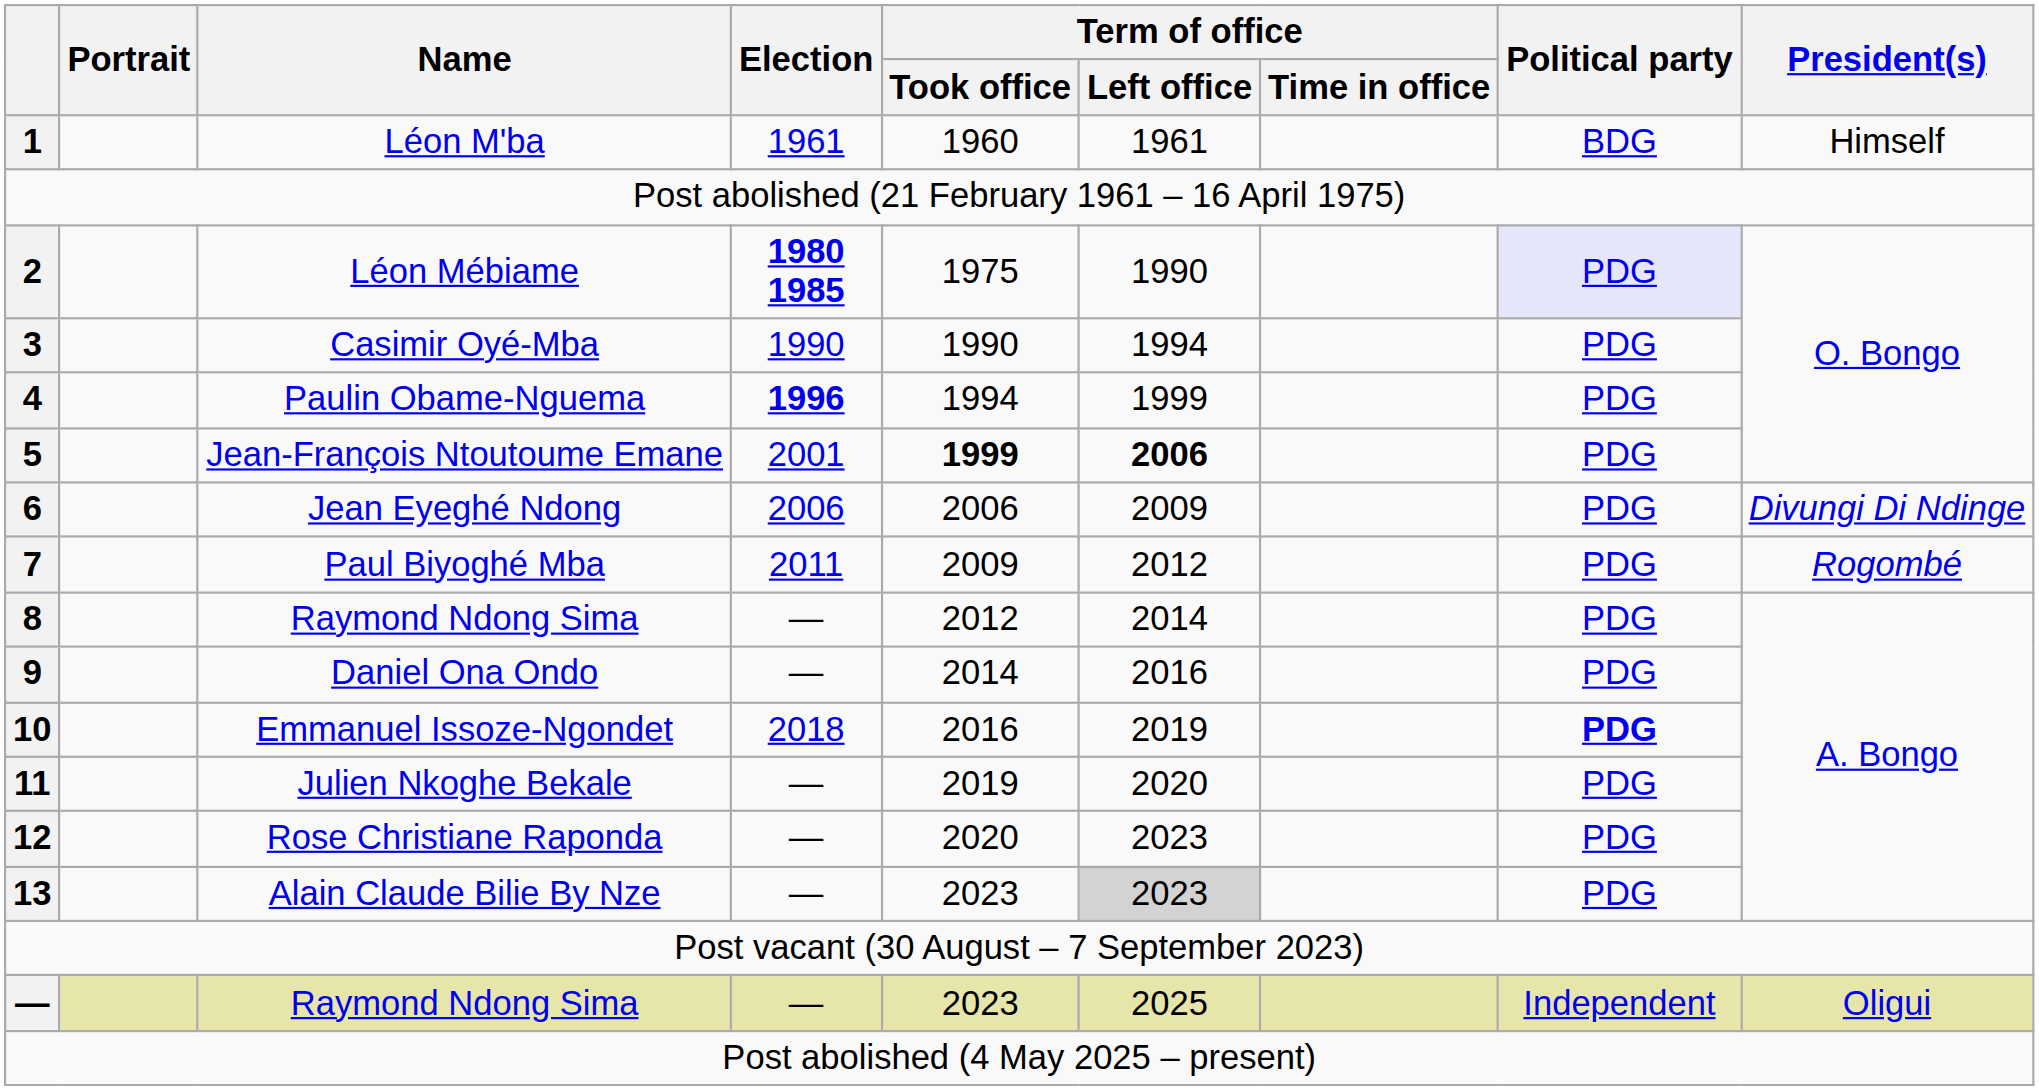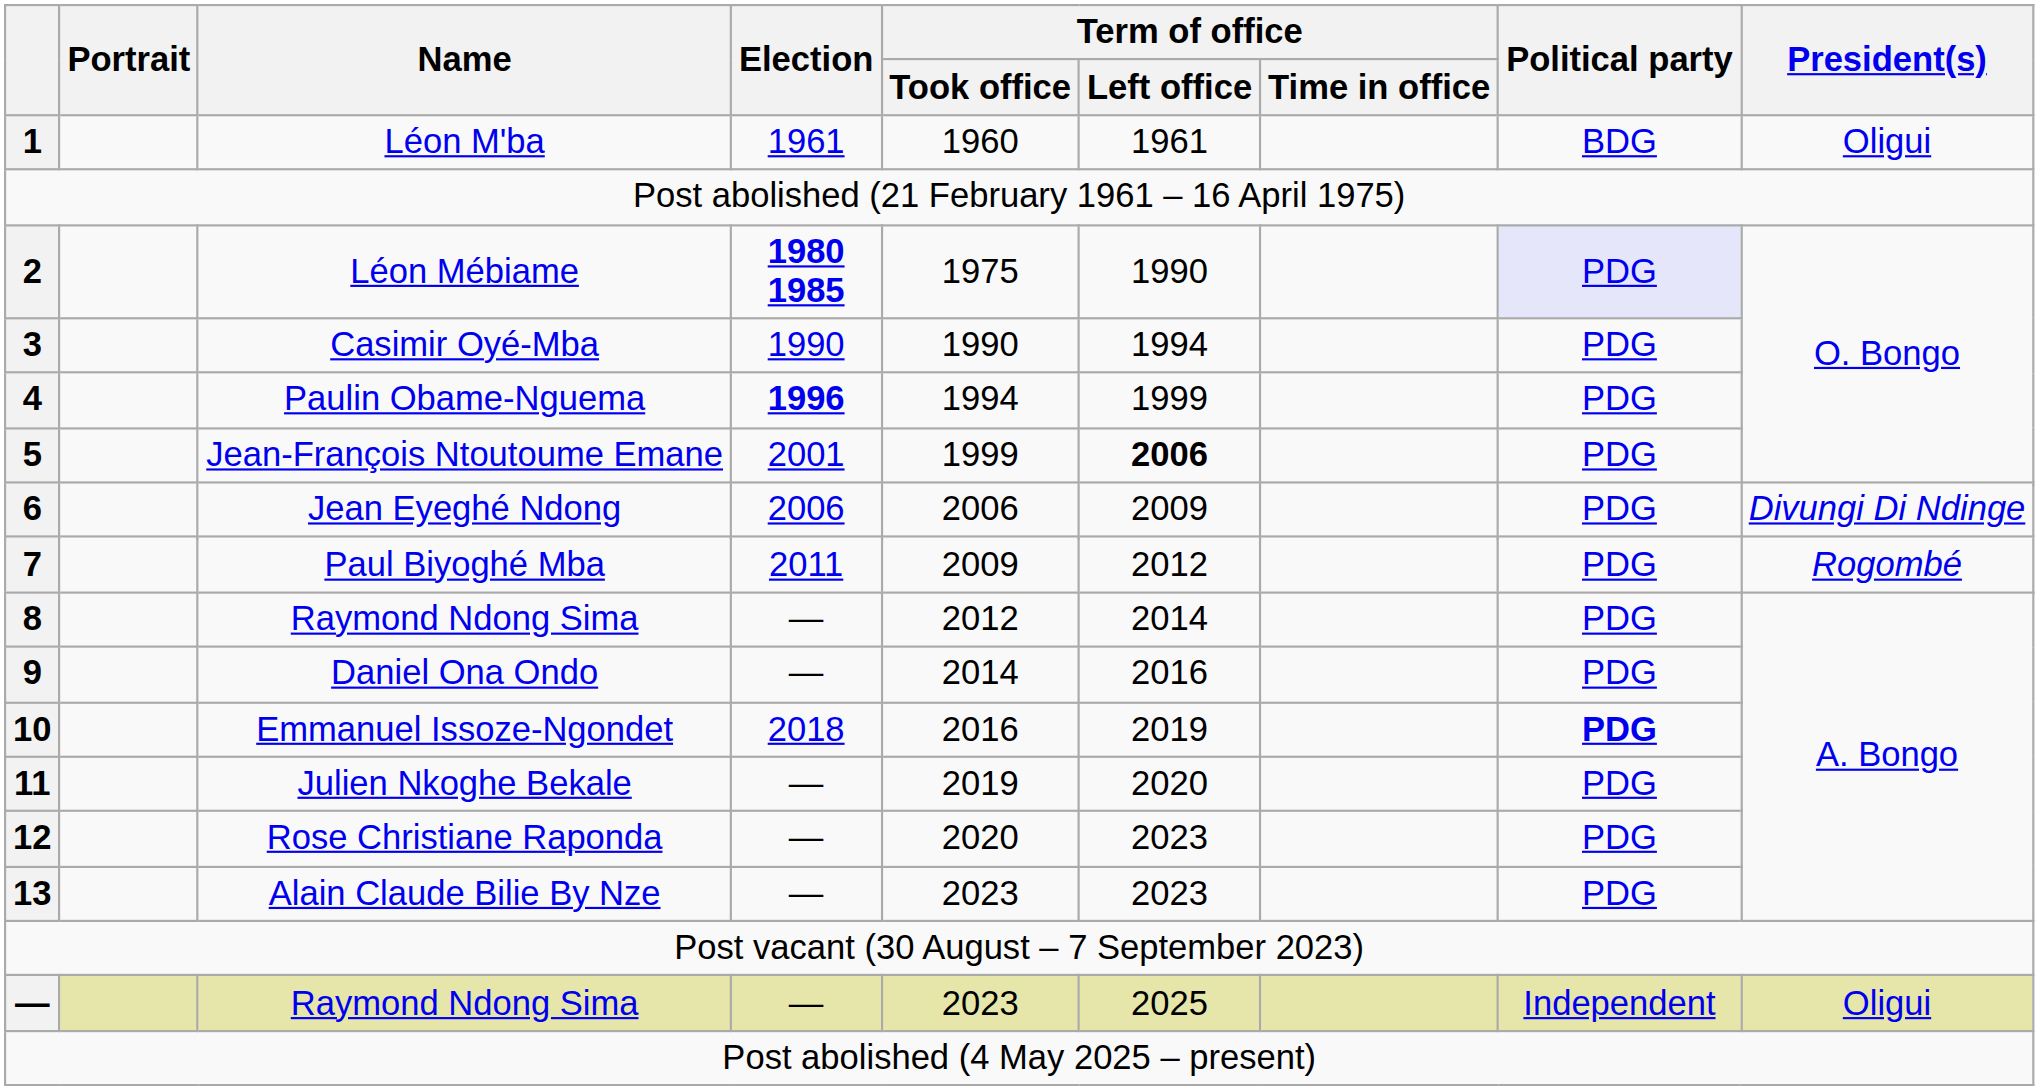(1887, 141) Himself -> (1887, 141) Oligui
(980, 454) bold -> (980, 454) normal
(1170, 892) lightgrey background -> (1170, 892) no background
